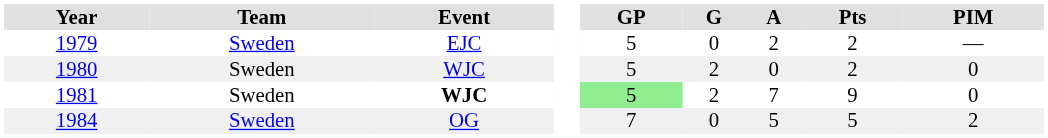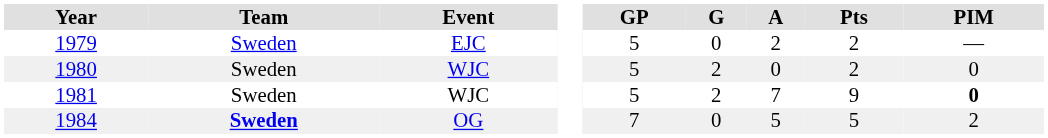(464, 94) bold -> (468, 94) normal
(631, 94) lightgreen background -> (634, 94) no background
(973, 94) normal -> (974, 94) bold
(262, 120) normal -> (264, 120) bold
